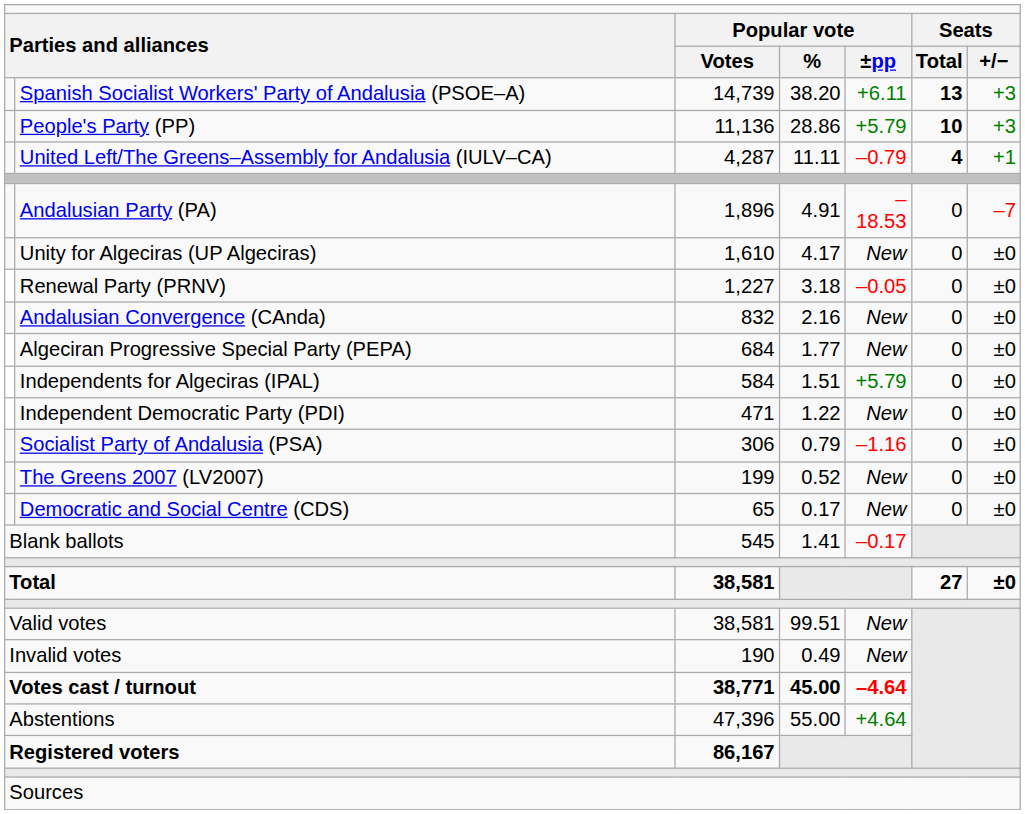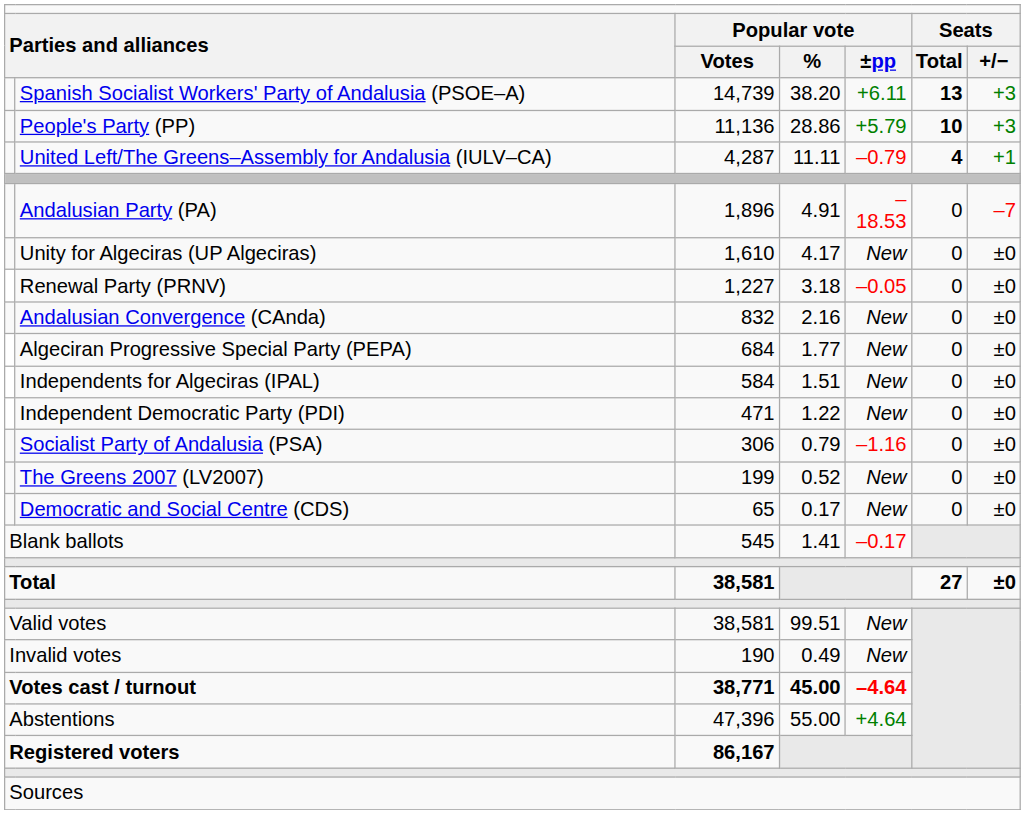(881, 381) +5.79 -> (886, 381) New
